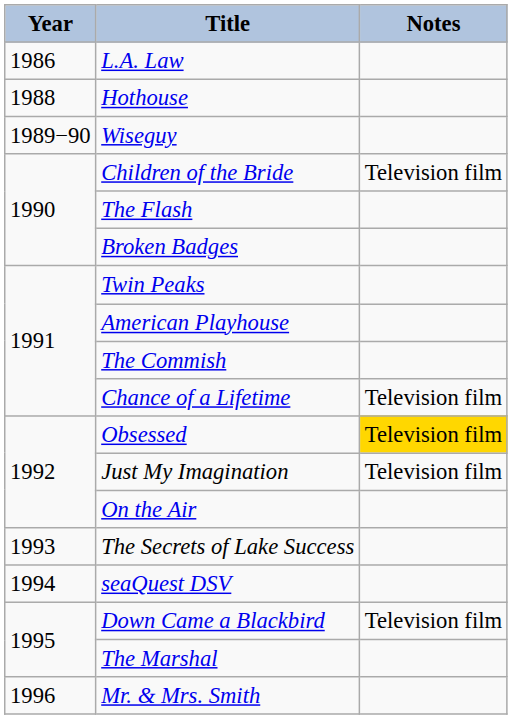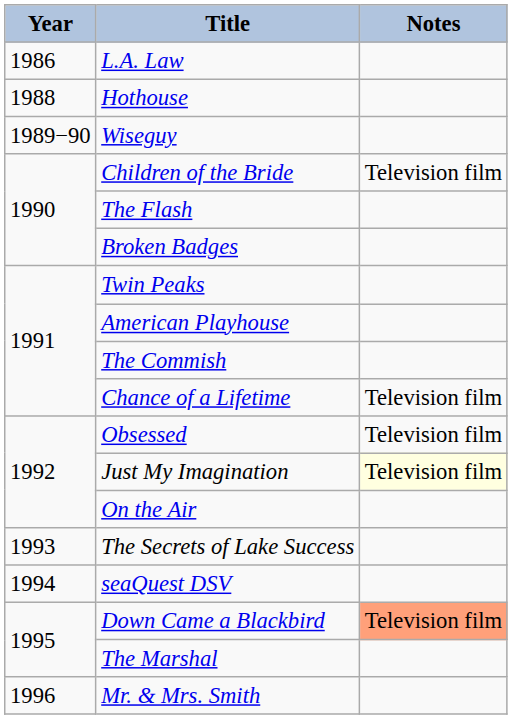(433, 434) gold background -> (433, 434) no background
(433, 471) no background -> (433, 471) lightyellow background
(433, 620) no background -> (433, 620) lightsalmon background
